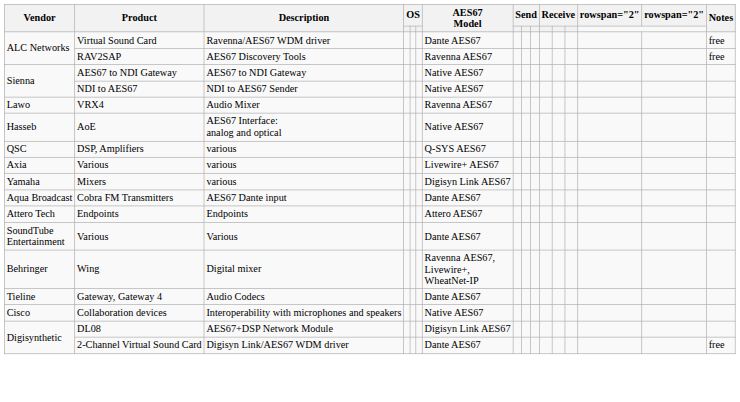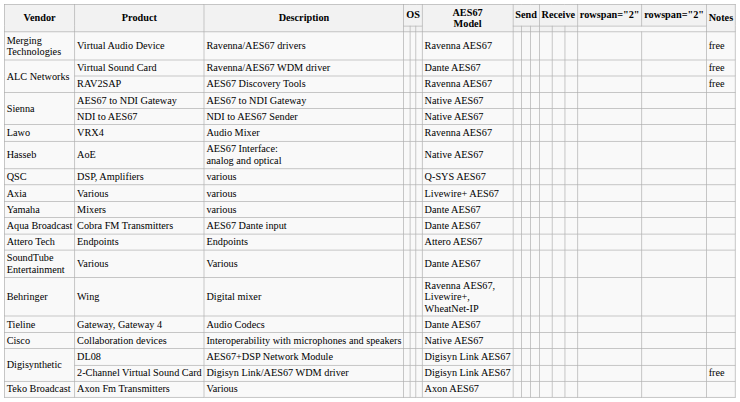+ row: (34, 46)
(468, 181) Digisyn Link AES67 -> (453, 209) Dante AES67
(453, 345) Dante AES67 -> (468, 373) Digisyn Link AES67
+ row: (39, 389)
